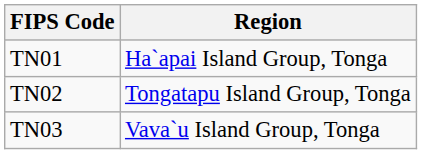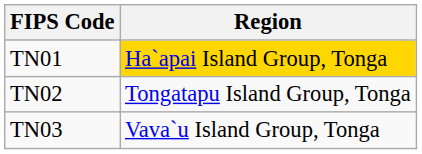(256, 58) no background -> (256, 58) gold background
